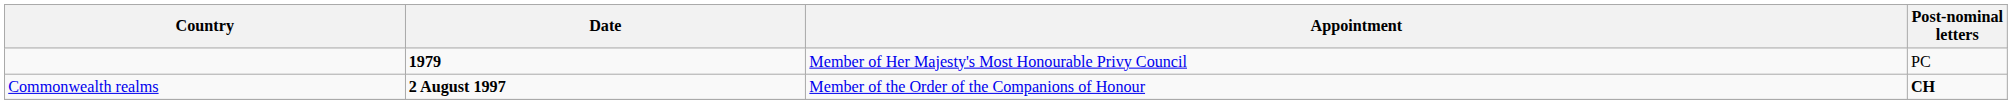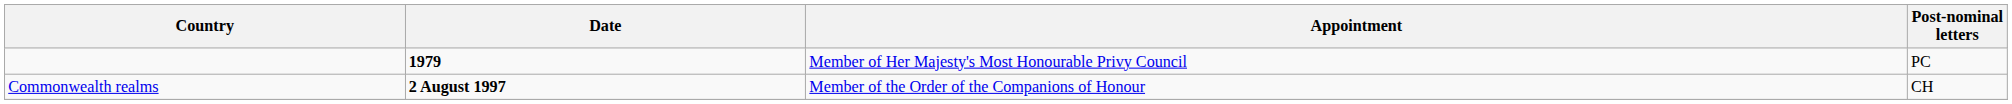(1923, 86) bold -> (1922, 86) normal
